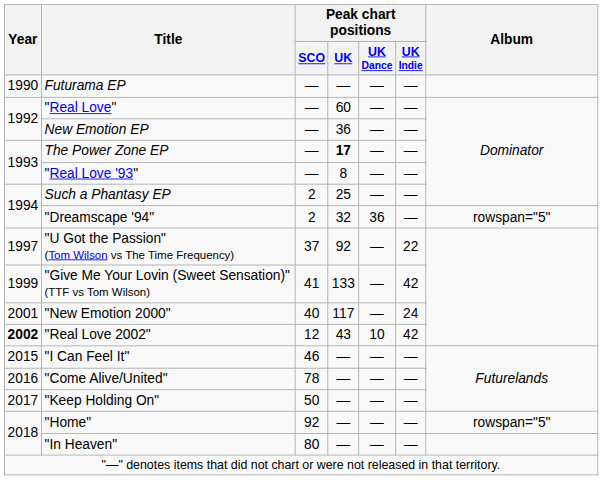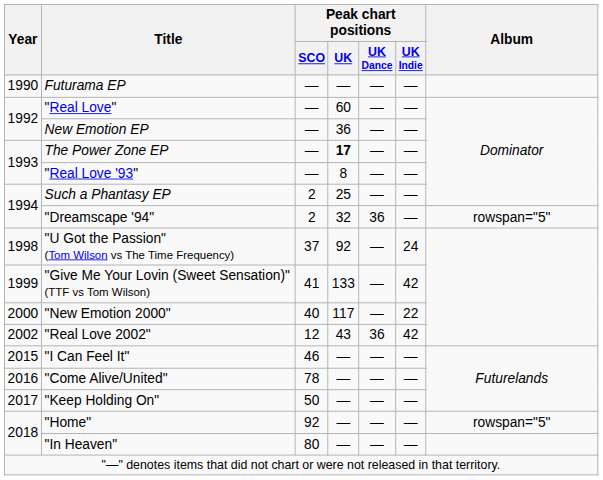(23, 246) 1997 -> (23, 246) 1998
(411, 246) 22 -> (411, 246) 24
(23, 313) 2001 -> (23, 313) 2000
(411, 313) 24 -> (411, 313) 22
(23, 335) bold -> (23, 335) normal
(377, 335) 10 -> (377, 335) 36
